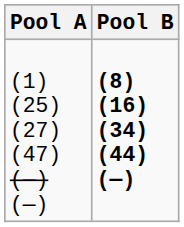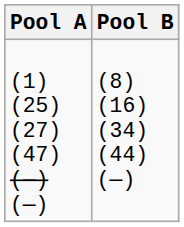(122, 131) bold -> (122, 131) normal
